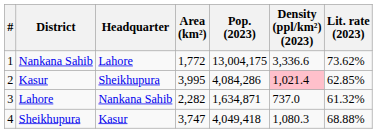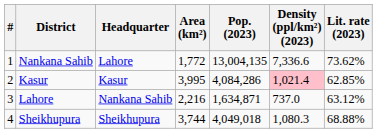(240, 60) 13,004,175 -> (240, 60) 13,004,135
(291, 60) 3,336.6 -> (291, 60) 7,336.6
(129, 80) Sheikhupura -> (113, 80) Kasur
(192, 99) 2,282 -> (192, 99) 2,216
(346, 99) 61.32% -> (346, 99) 63.12%
(113, 118) Kasur -> (129, 118) Sheikhupura
(192, 118) 3,747 -> (192, 118) 3,744
(237, 118) 4,049,418 -> (237, 118) 4,049,018
